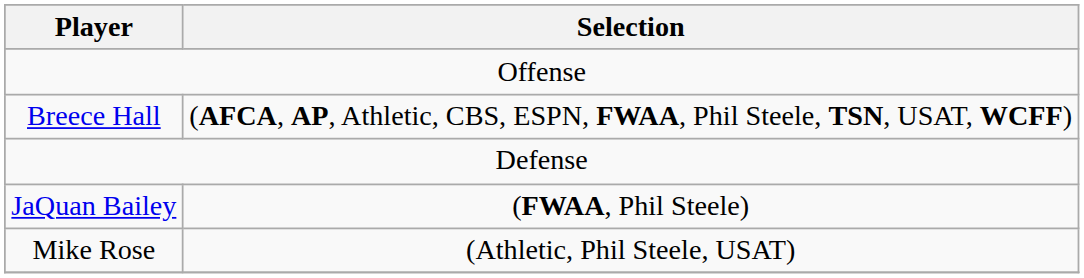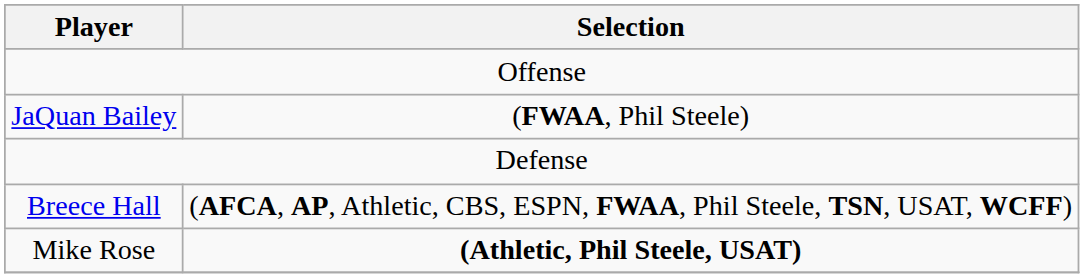rows swapped: (94, 116) <-> (94, 205)
(631, 250) normal -> (631, 250) bold
